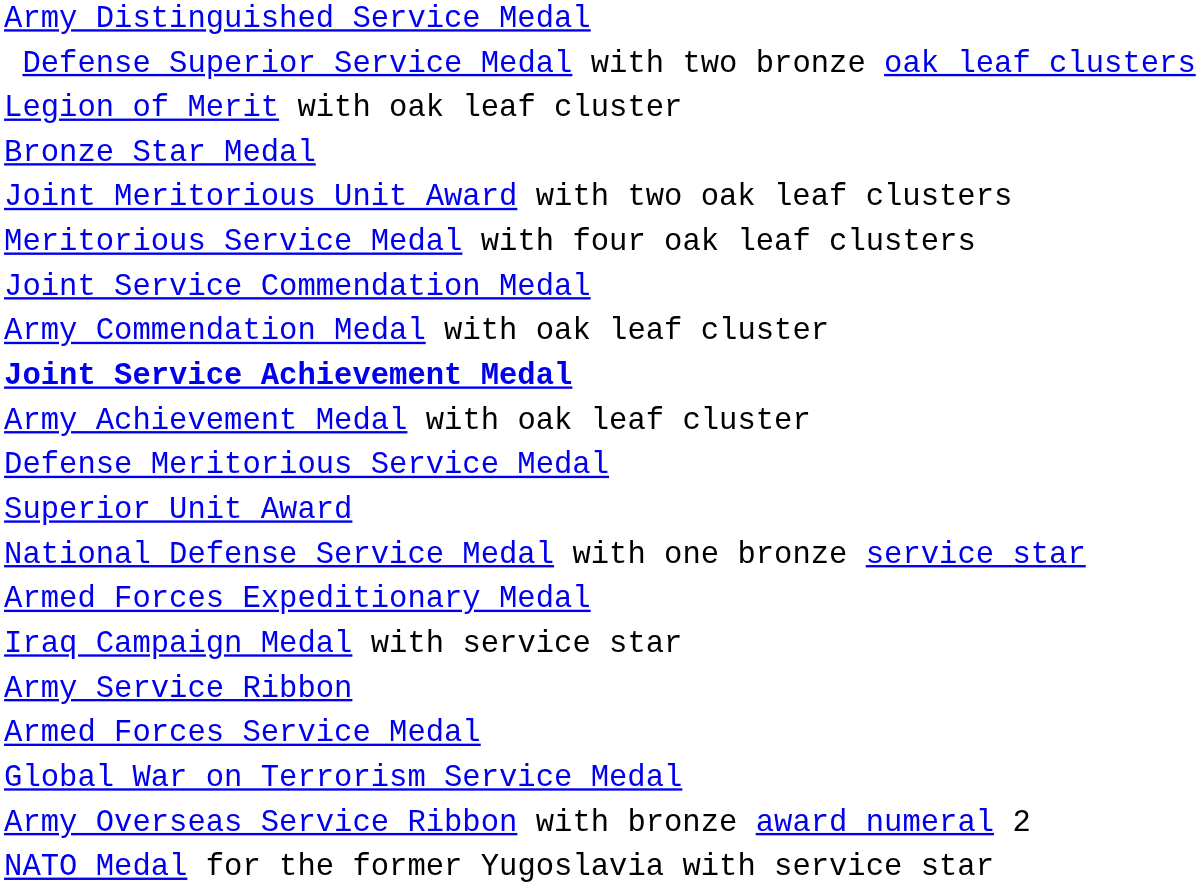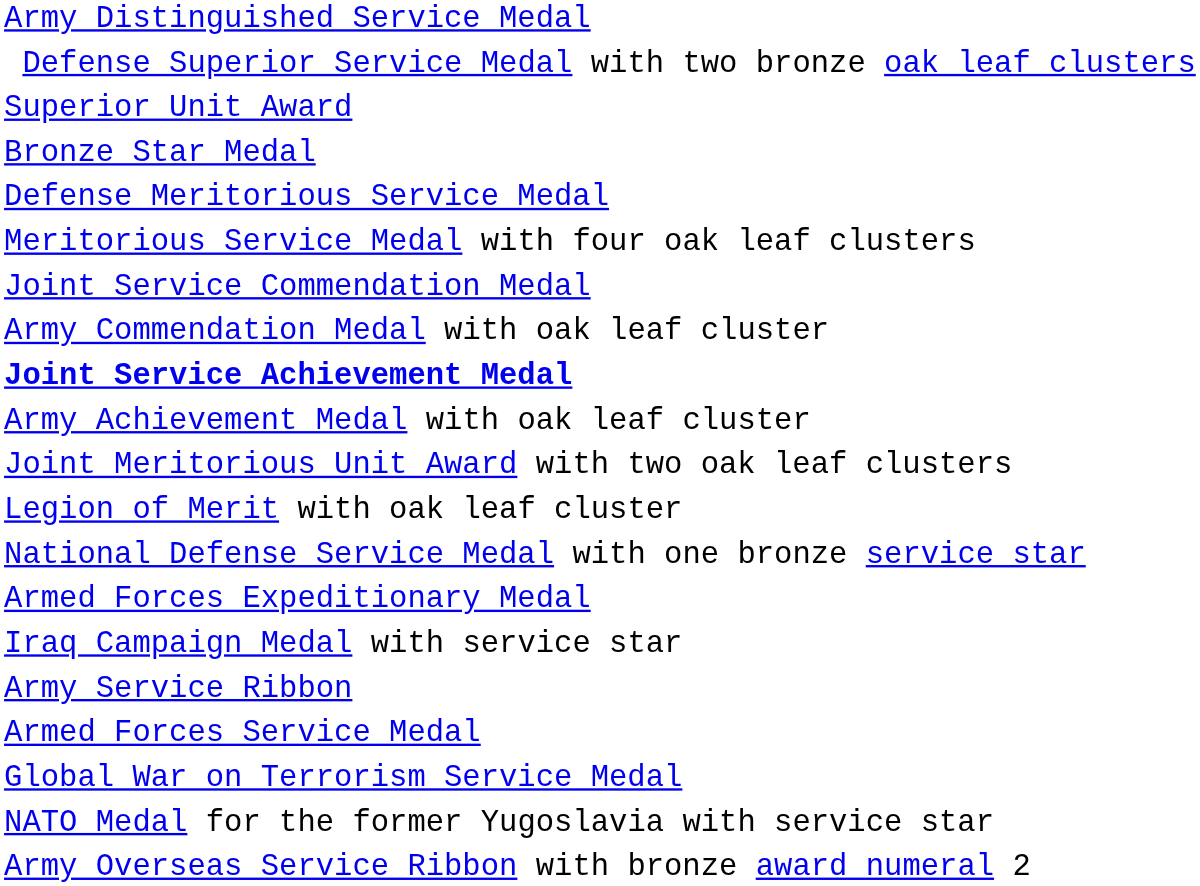(343, 108) Legion of Merit with oak leaf cluster -> (178, 108) Superior Unit Award
(508, 197) Joint Meritorious Unit Award with two oak leaf clusters -> (307, 197) Defense Meritorious Service Medal
(307, 465) Defense Meritorious Service Medal -> (508, 465) Joint Meritorious Unit Award with two oak leaf clusters
(178, 510) Superior Unit Award -> (343, 510) Legion of Merit with oak leaf cluster
(517, 822) Army Overseas Service Ribbon with bronze award numeral 2 -> (499, 822) NATO Medal for the former Yugoslavia with service star
(499, 867) NATO Medal for the former Yugoslavia with service star -> (517, 867) Army Overseas Service Ribbon with bronze award numeral 2
